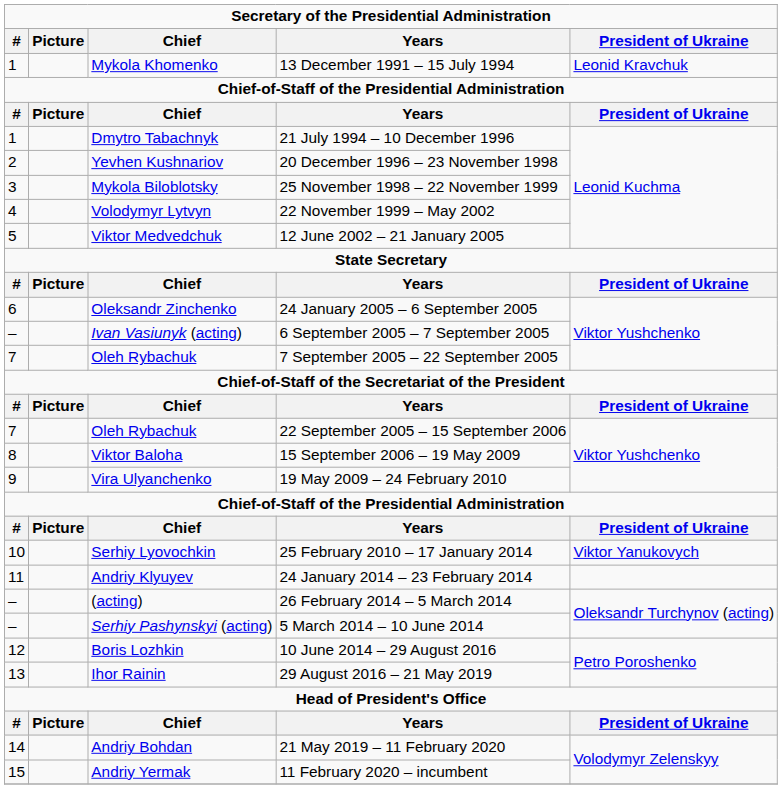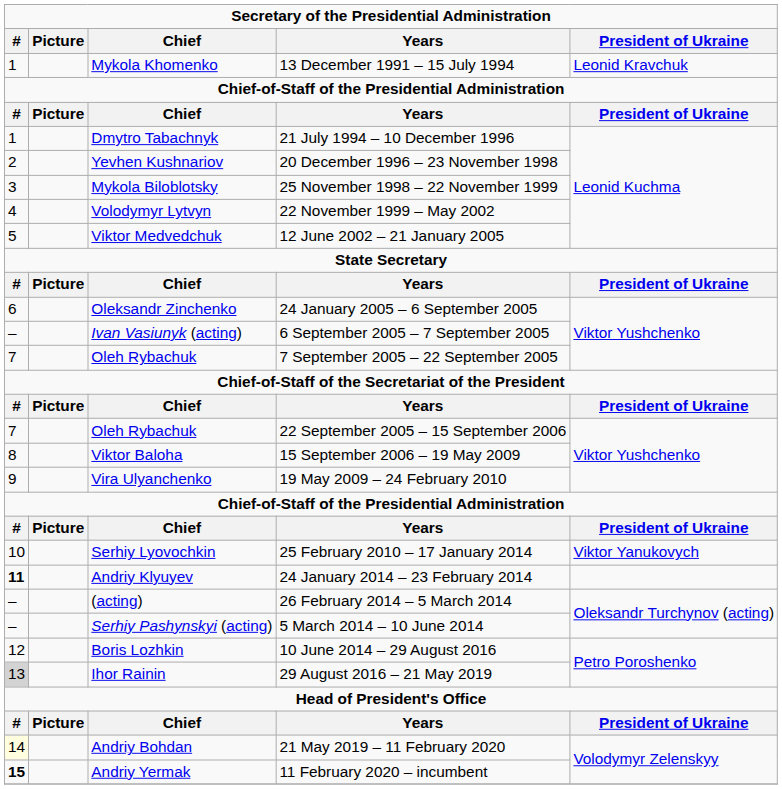(16, 576) normal -> (16, 576) bold
(17, 674) no background -> (17, 674) lightgrey background
(17, 747) no background -> (17, 747) lightyellow background
(17, 771) normal -> (17, 771) bold
